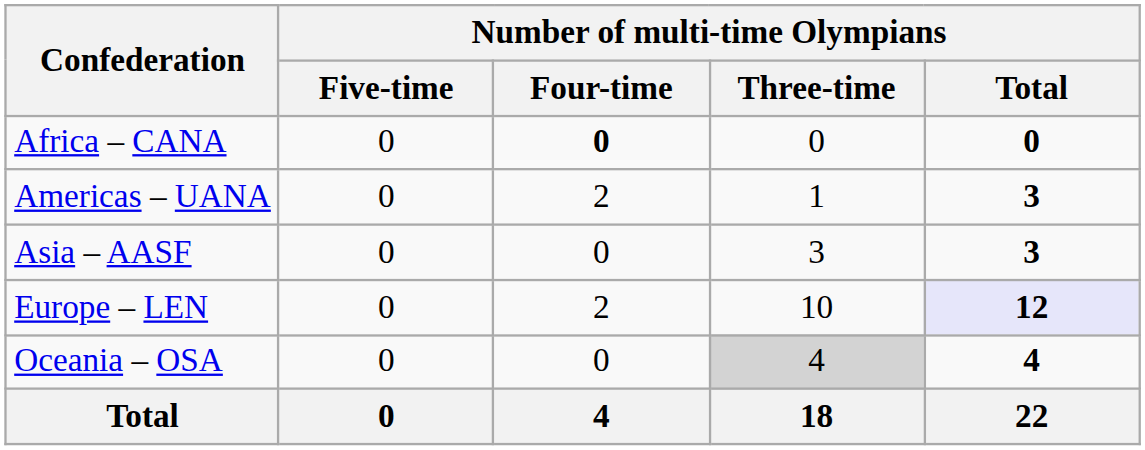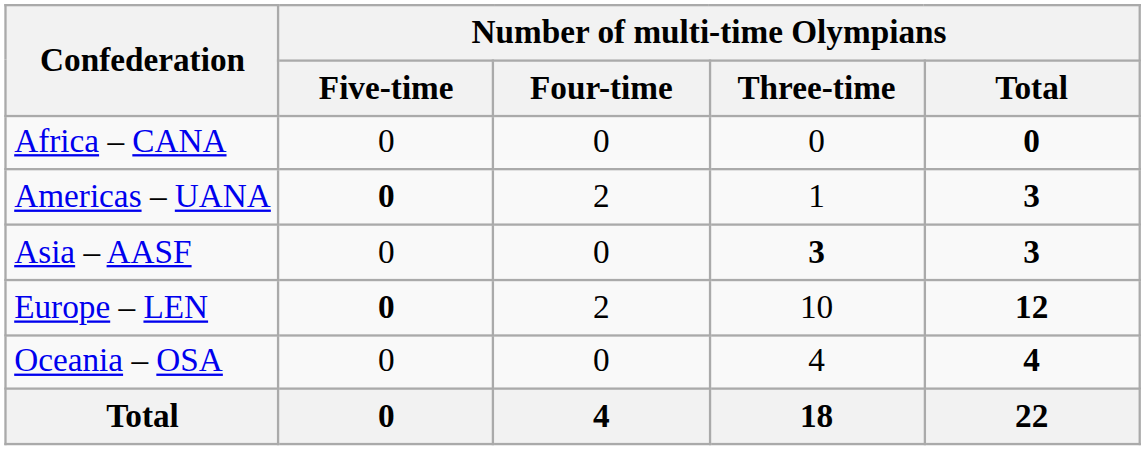(601, 142) bold -> (601, 142) normal
(386, 196) normal -> (386, 196) bold
(817, 251) normal -> (817, 251) bold
(386, 306) normal -> (386, 306) bold
(1032, 306) lavender background -> (1032, 306) no background
(817, 361) lightgrey background -> (817, 361) no background
